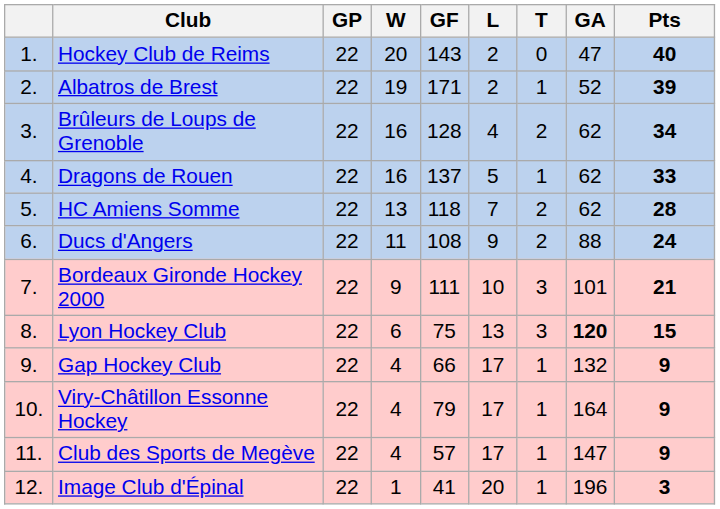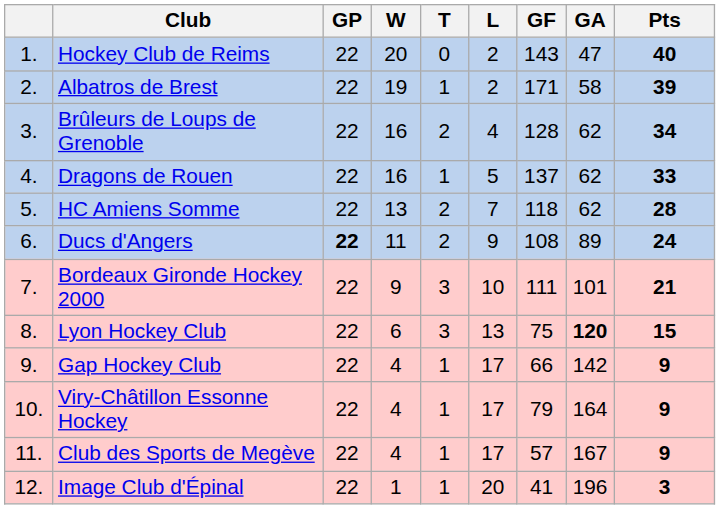columns swapped: (541, 20) <-> (444, 20)
(590, 86) 52 -> (590, 86) 58
(347, 242) normal -> (347, 242) bold
(590, 242) 88 -> (590, 242) 89
(590, 364) 132 -> (590, 364) 142
(590, 454) 147 -> (590, 454) 167
